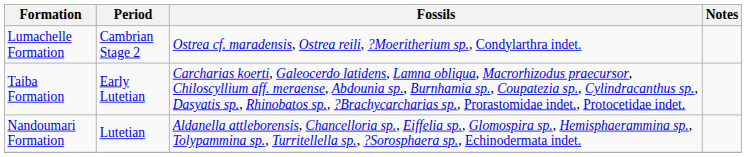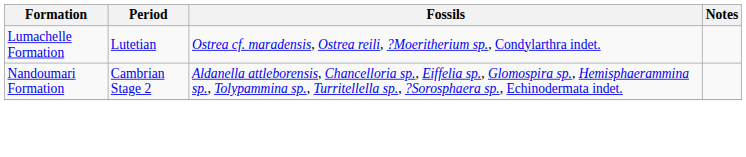(127, 44) Cambrian Stage 2 -> (134, 44) Lutetian
- row: (36, 89)
(122, 133) Lutetian -> (138, 81) Cambrian Stage 2
